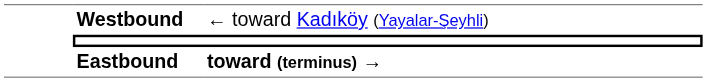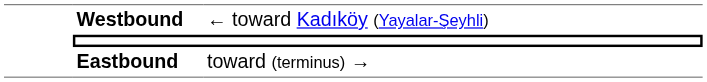(295, 61) bold -> (289, 61) normal
